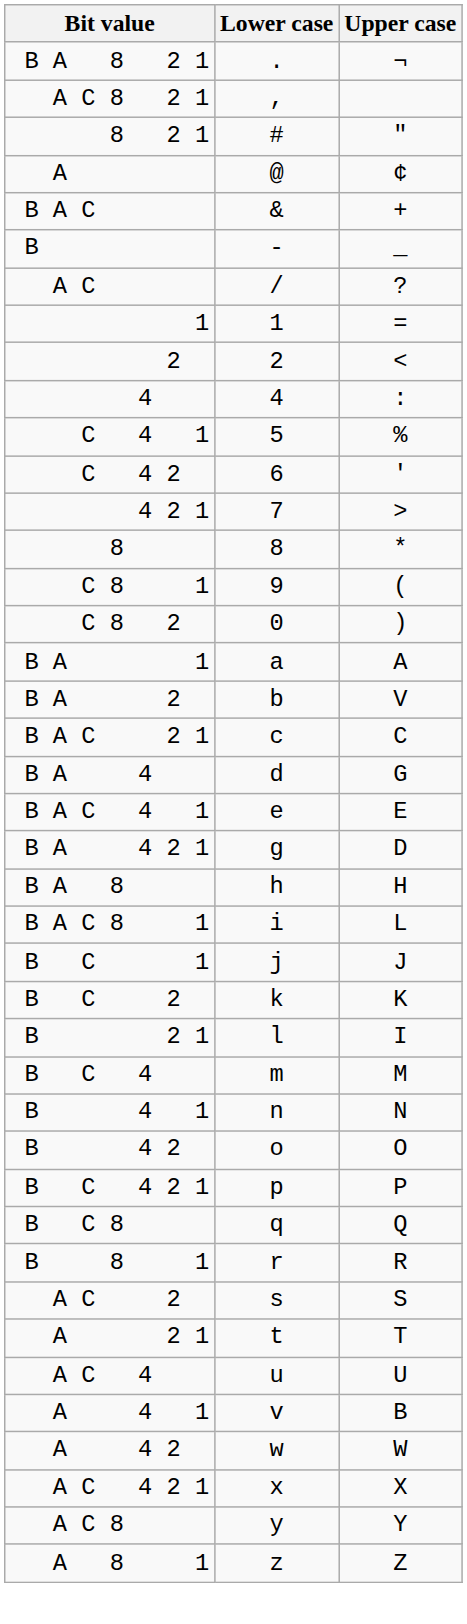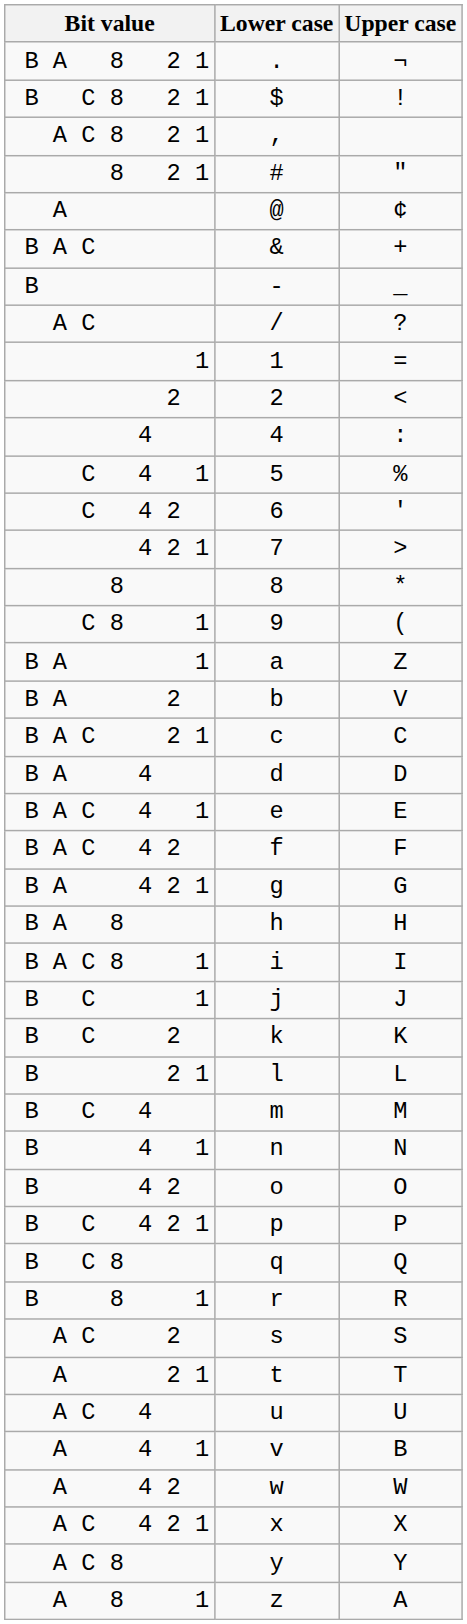+ row: (110, 99)
- row: (110, 624)
(400, 662) A -> (400, 662) Z
(400, 775) G -> (400, 775) D
+ row: (110, 850)
(400, 850) D -> (400, 887) G
(400, 925) L -> (400, 962) I
(400, 1038) I -> (400, 1075) L
(400, 1563) Z -> (400, 1601) A
